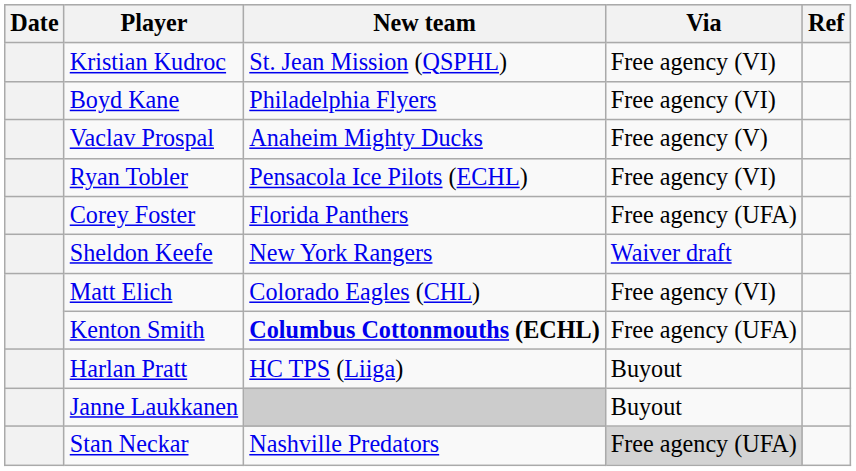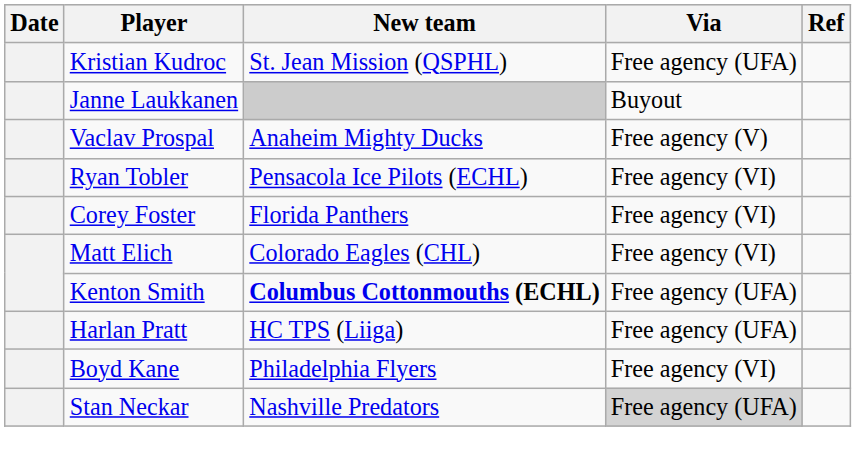(693, 61) Free agency (VI) -> (704, 61) Free agency (UFA)
rows swapped: (124, 100) <-> (154, 406)
(704, 215) Free agency (UFA) -> (693, 215) Free agency (VI)
- row: (141, 253)
(646, 368) Buyout -> (704, 330) Free agency (UFA)
